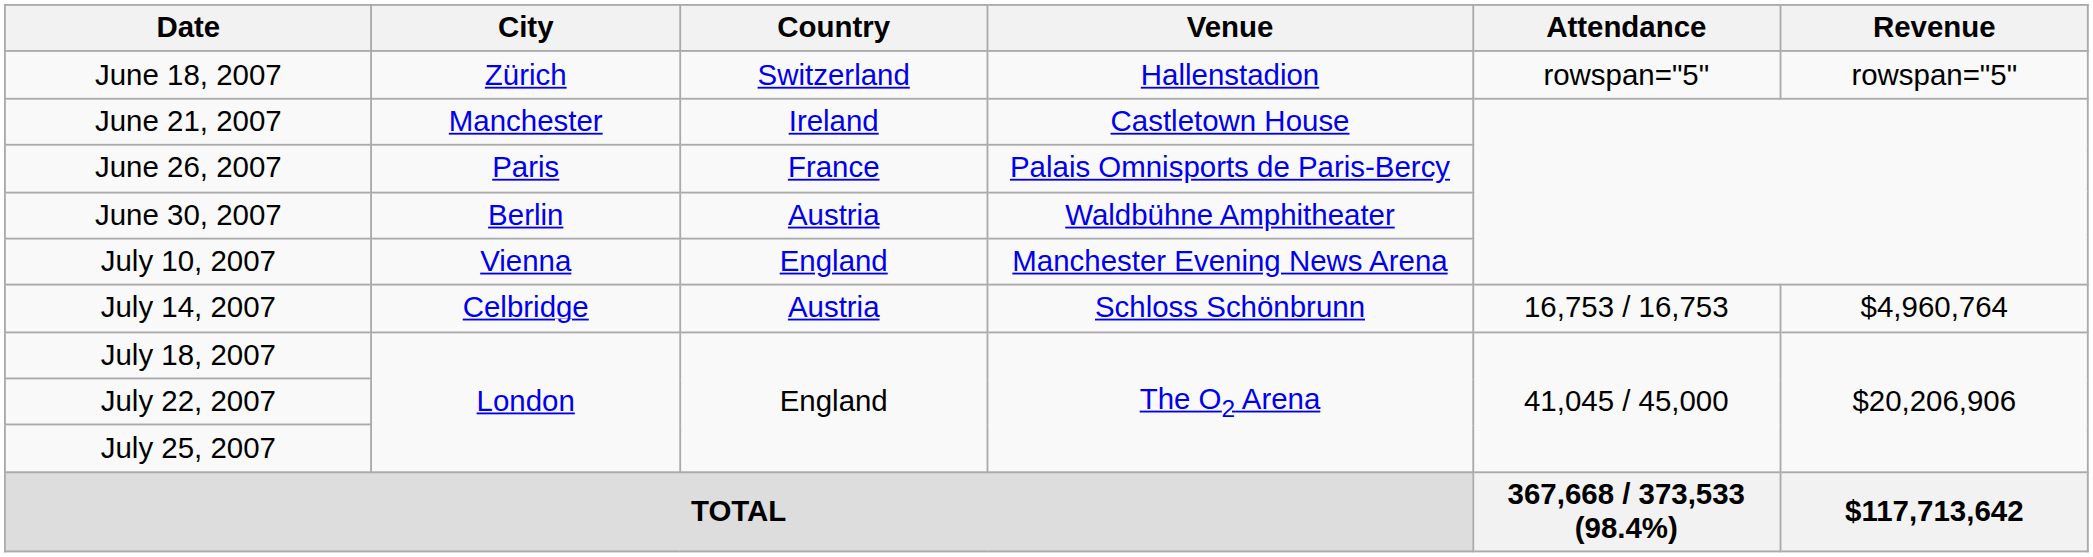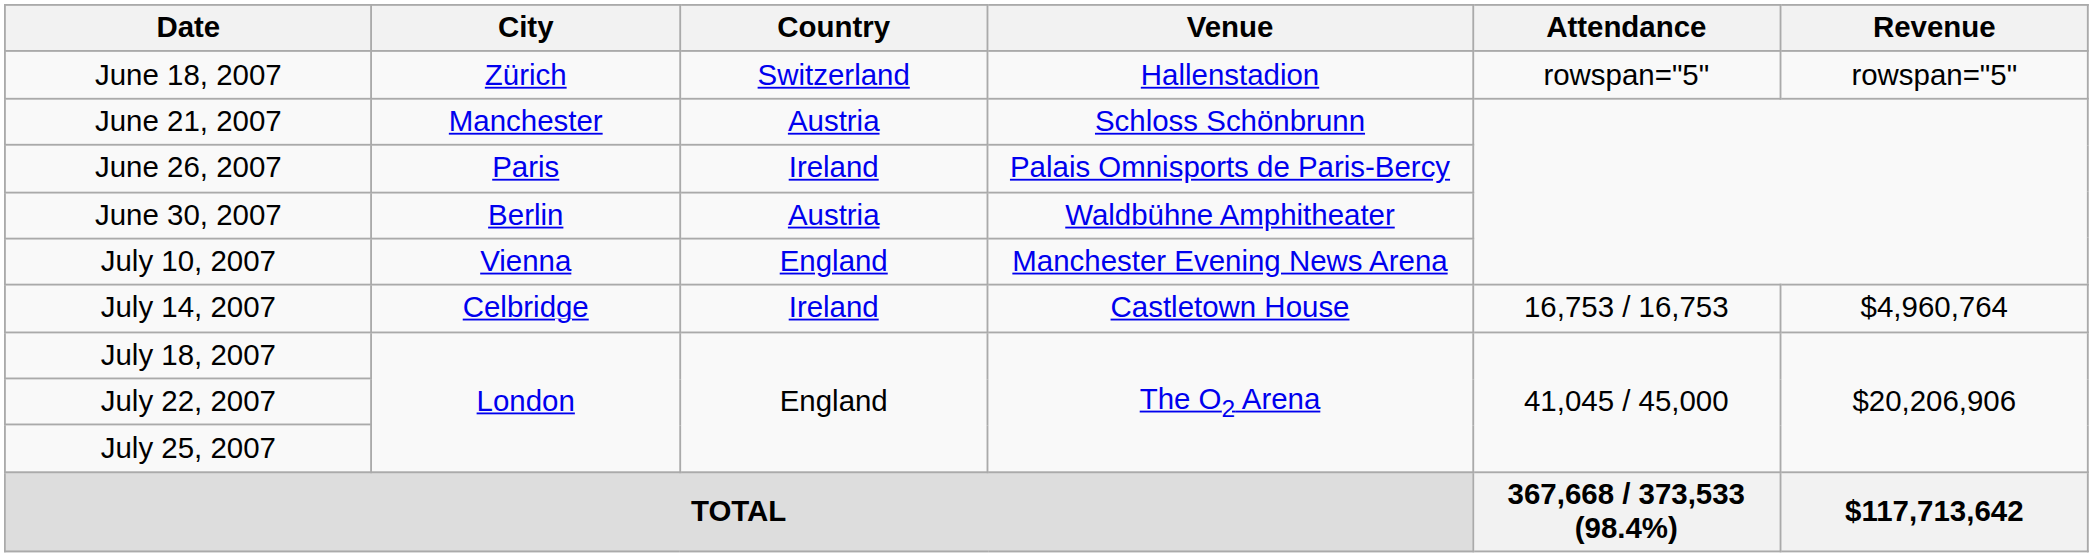(834, 121) Ireland -> (834, 121) Austria
(1230, 121) Castletown House -> (1230, 121) Schloss Schönbrunn
(834, 167) France -> (834, 167) Ireland
(834, 307) Austria -> (834, 307) Ireland
(1230, 307) Schloss Schönbrunn -> (1230, 307) Castletown House
